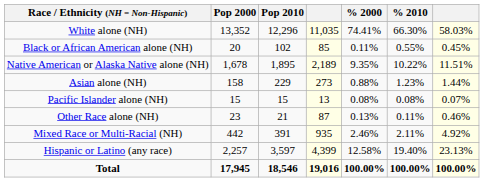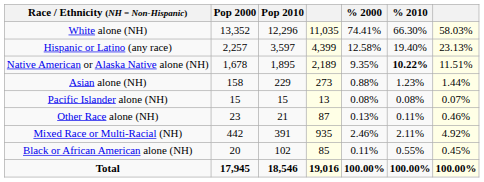rows swapped: (108, 47) <-> (108, 151)
(410, 64) normal -> (410, 64) bold
